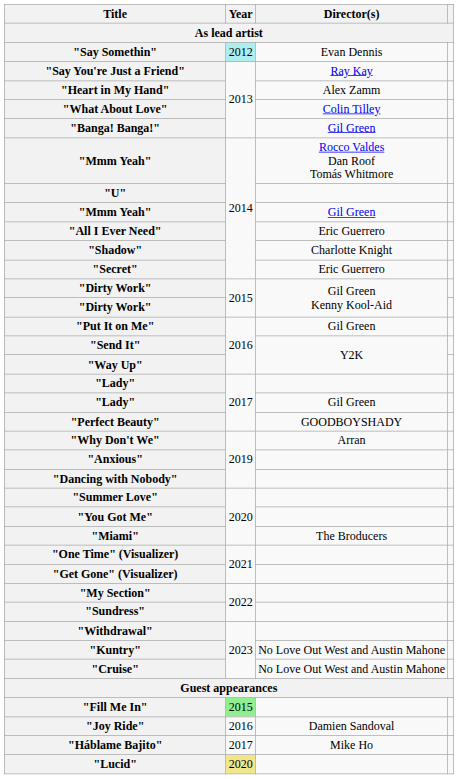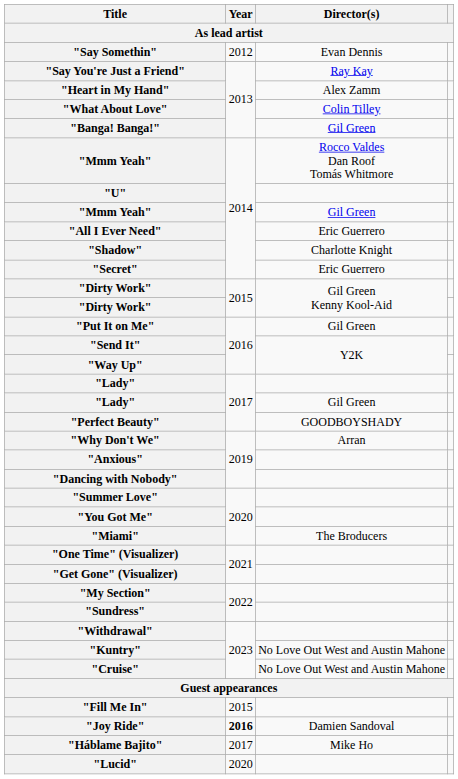(241, 52) paleturquoise background -> (241, 52) no background
(241, 707) lightgreen background -> (241, 707) no background
(241, 726) normal -> (241, 726) bold
(241, 764) khaki background -> (241, 764) no background
